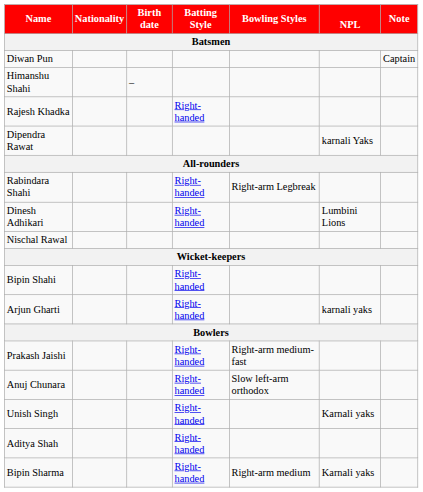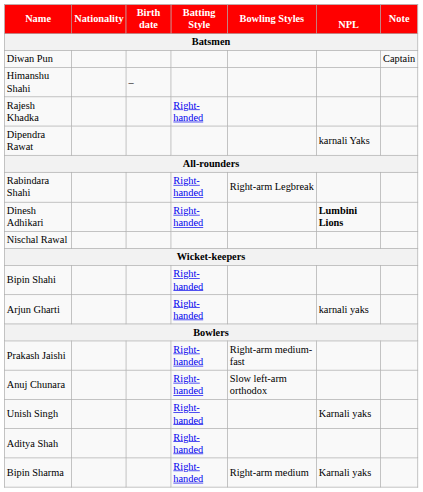(340, 216) normal -> (338, 216) bold
